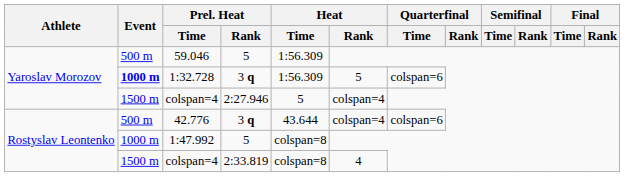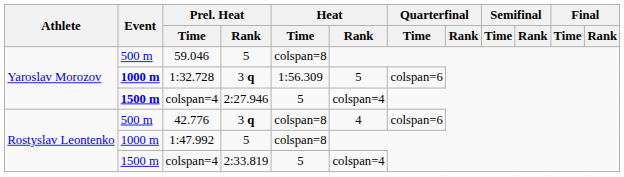(300, 57) 1:56.309 -> (300, 57) colspan=8
(140, 98) normal -> (140, 98) bold
(300, 119) 43.644 -> (300, 119) colspan=8
(359, 119) colspan=4 -> (359, 119) 4
(300, 161) colspan=8 -> (300, 161) 5
(359, 161) 4 -> (359, 161) colspan=4
